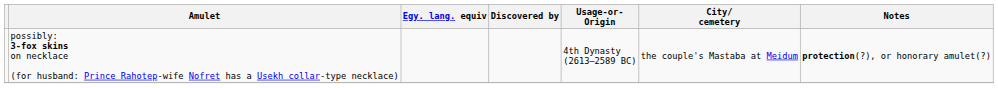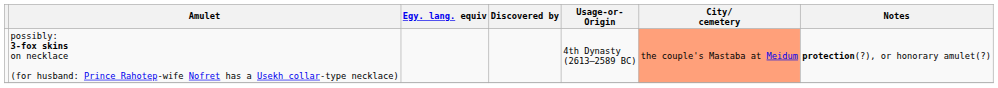(719, 56) no background -> (719, 56) lightsalmon background
